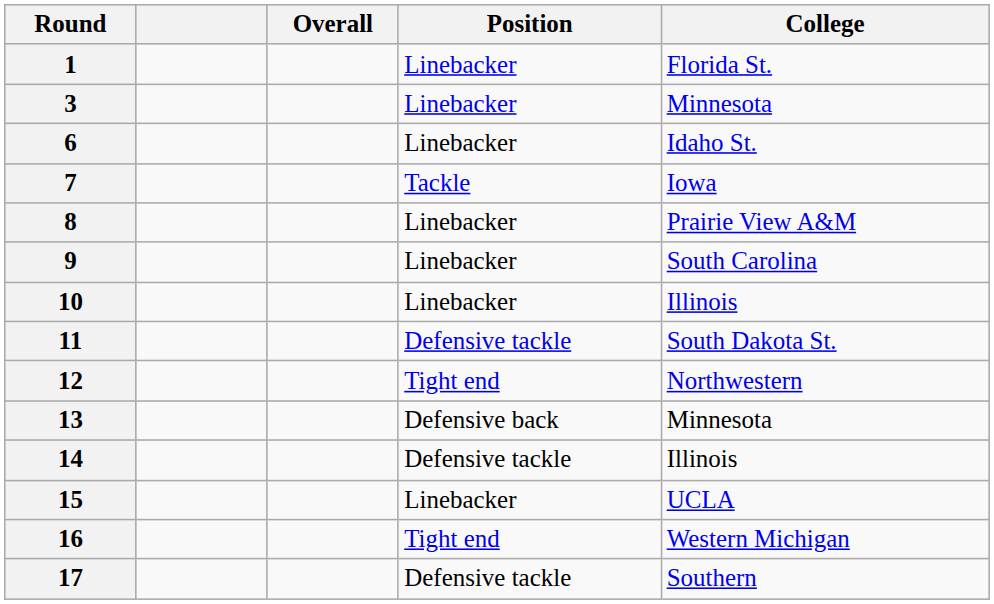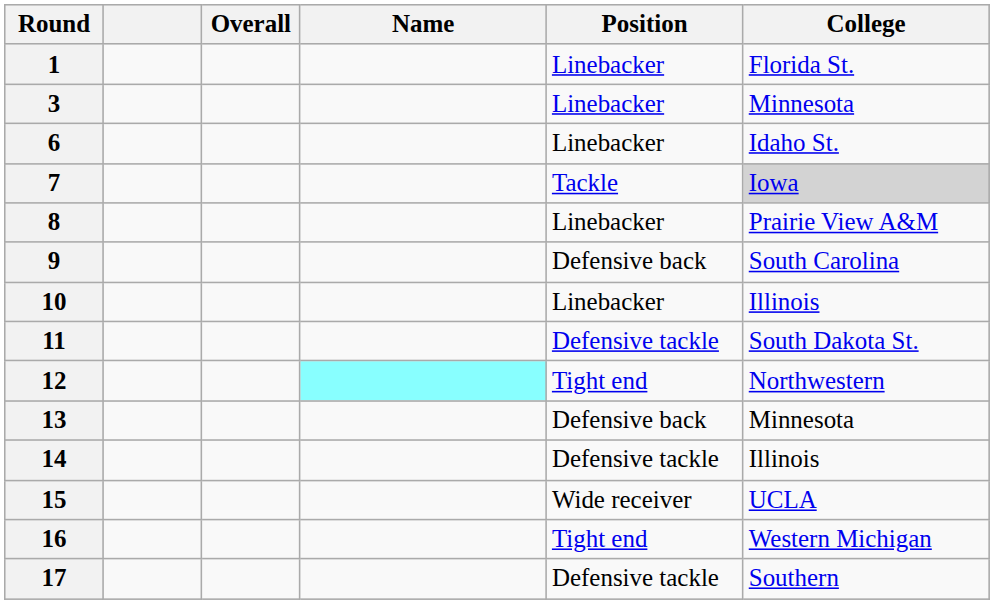+ column: (423, 24)
(692, 182) no background -> (774, 182) lightgrey background
(460, 261) Linebacker -> (629, 261) Defensive back
(460, 499) Linebacker -> (622, 499) Wide receiver
